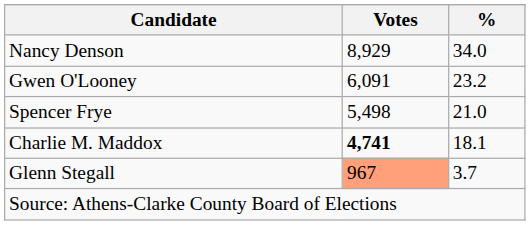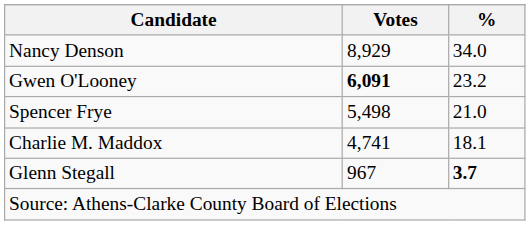(369, 81) normal -> (369, 81) bold
(369, 142) bold -> (369, 142) normal
(362, 173) lightsalmon background -> (362, 173) no background
(465, 173) normal -> (465, 173) bold
